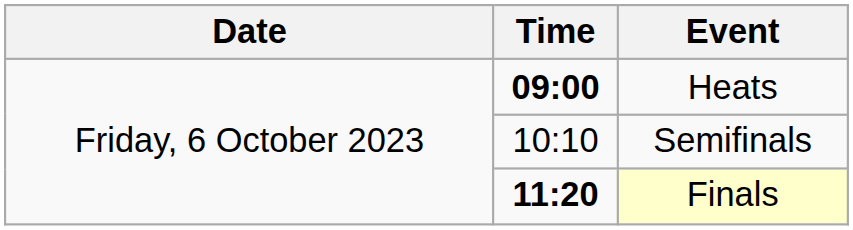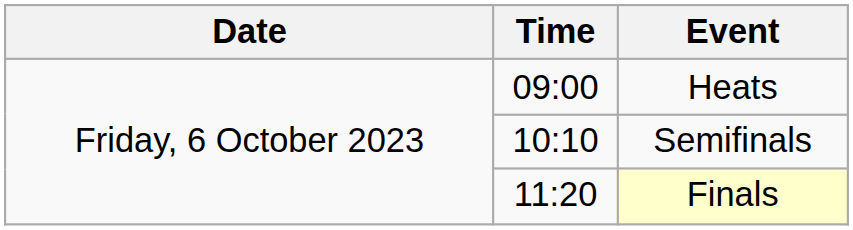(556, 86) bold -> (556, 86) normal
(556, 195) bold -> (556, 195) normal
